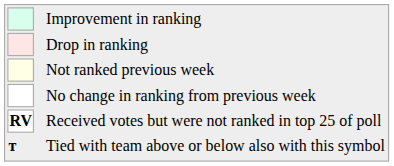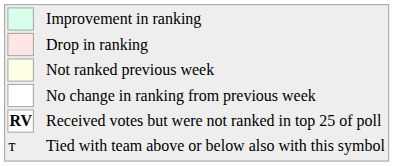(12, 145) bold -> (12, 145) normal
